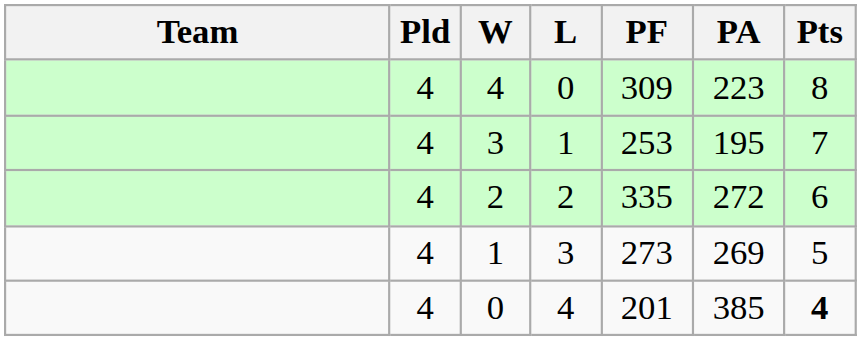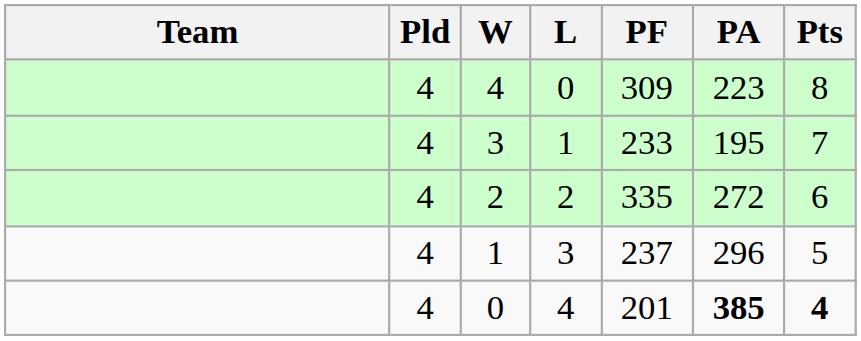(647, 142) 253 -> (647, 142) 233
(647, 252) 273 -> (647, 252) 237
(739, 252) 269 -> (739, 252) 296
(739, 307) normal -> (739, 307) bold
